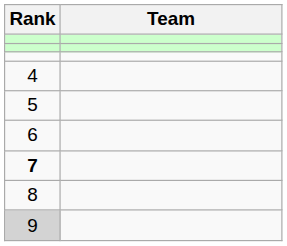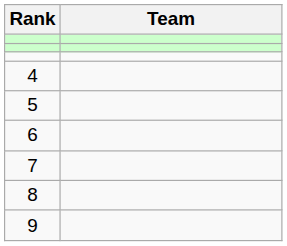(33, 165) bold -> (33, 165) normal
(33, 225) lightgrey background -> (33, 225) no background
